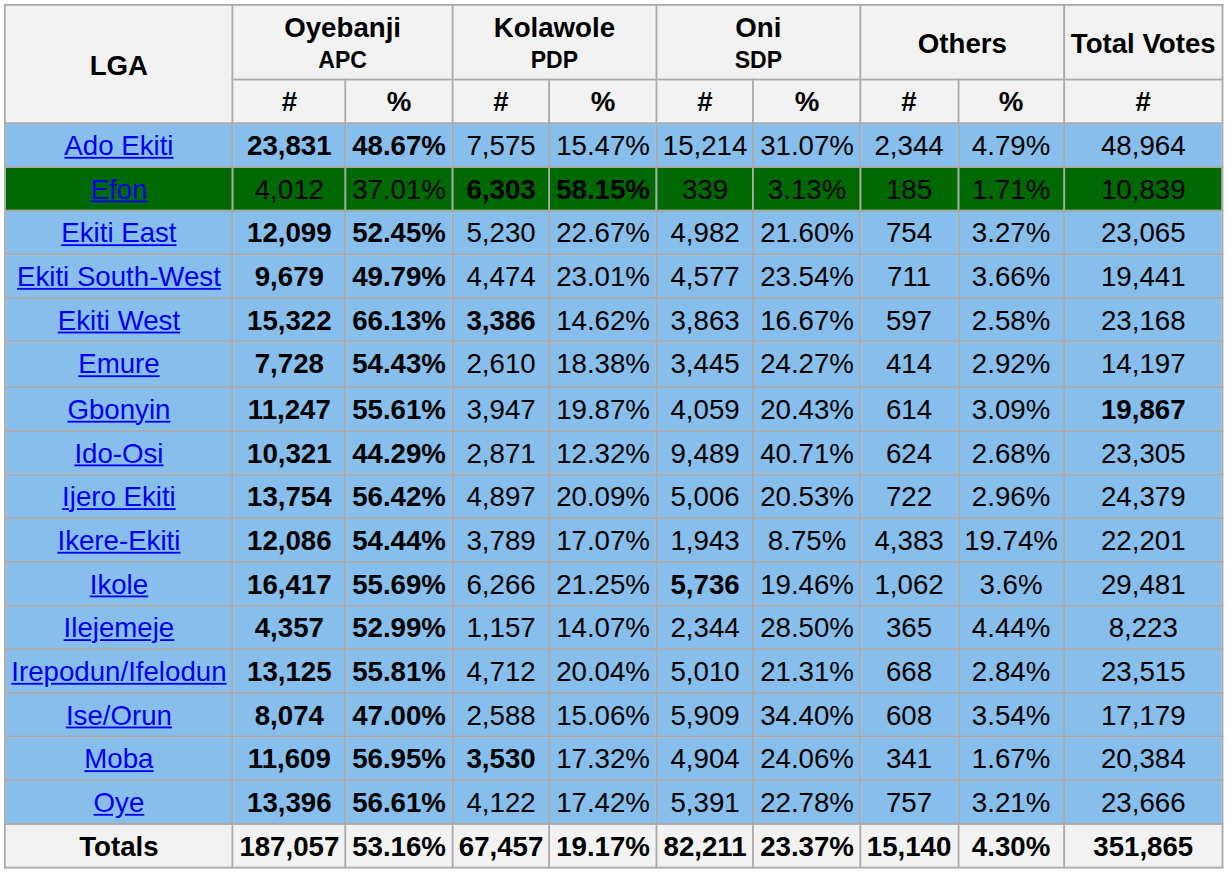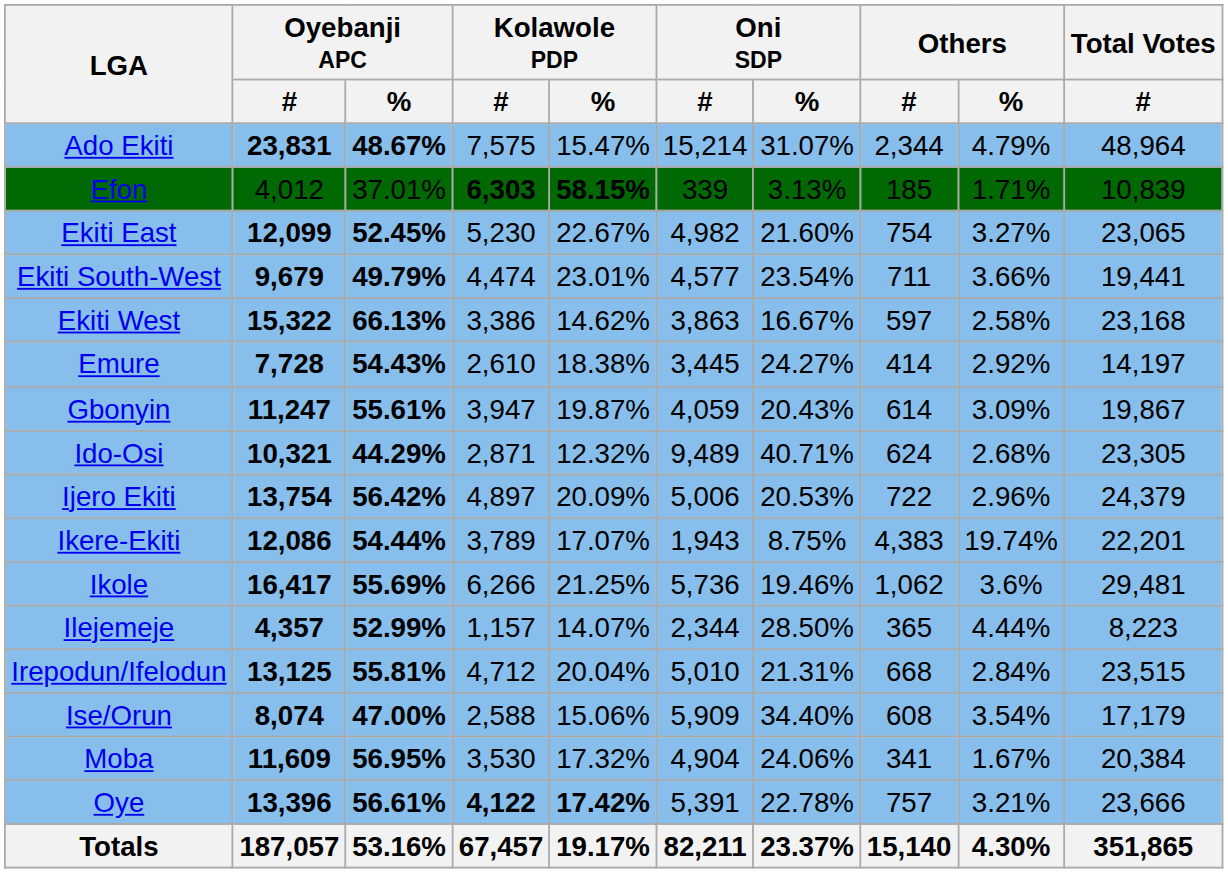(501, 321) bold -> (501, 321) normal
(1143, 408) bold -> (1143, 408) normal
(705, 583) bold -> (705, 583) normal
(501, 759) bold -> (501, 759) normal
(501, 802) normal -> (501, 802) bold
(603, 802) normal -> (603, 802) bold
